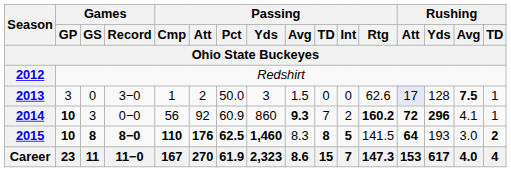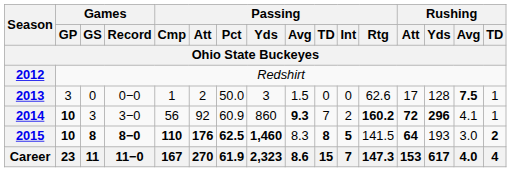(130, 95) 3−0 -> (130, 95) 0−0
(411, 95) lavender background -> (411, 95) no background
(130, 116) 0−0 -> (130, 116) 3−0
